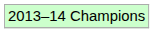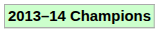(77, 16) normal -> (79, 16) bold
